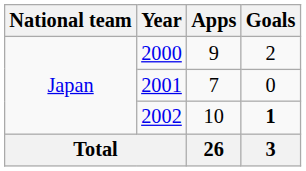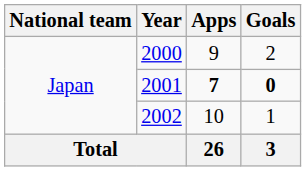(214, 85) normal -> (214, 85) bold
(271, 85) normal -> (271, 85) bold
(271, 117) bold -> (271, 117) normal
